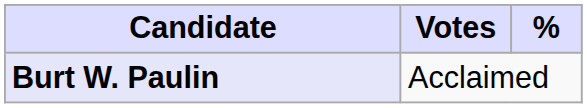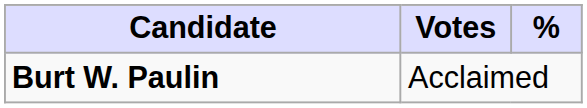(116, 77) lavender background -> (116, 77) no background
